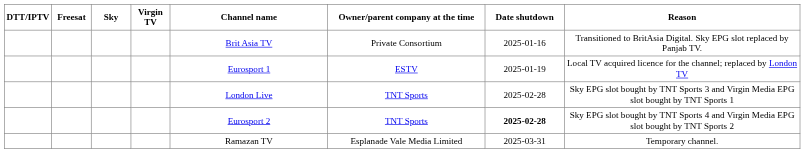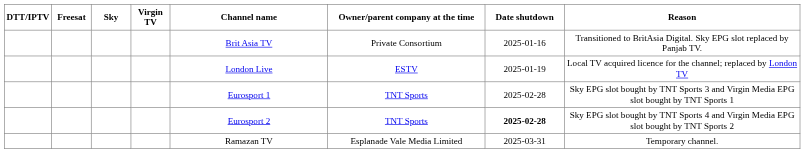(249, 69) Eurosport 1 -> (249, 69) London Live
(249, 94) London Live -> (249, 94) Eurosport 1
